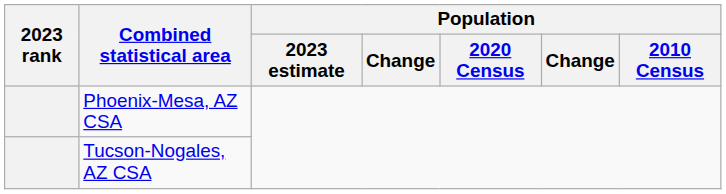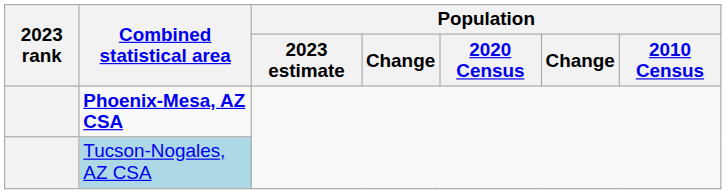(160, 111) normal -> (164, 111) bold
(154, 162) no background -> (154, 162) lightblue background
